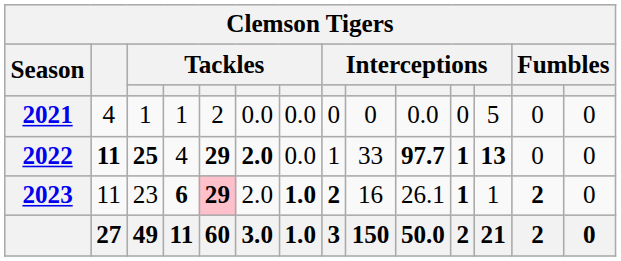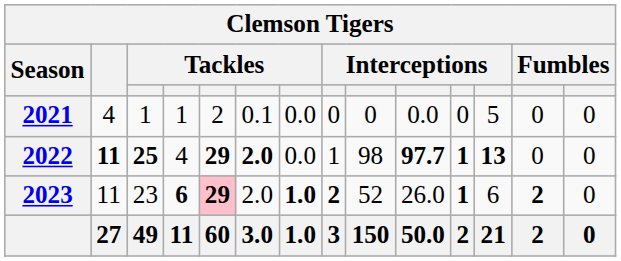(257, 115) 0.0 -> (257, 115) 0.1
(370, 155) 33 -> (370, 155) 98
(370, 195) 16 -> (370, 195) 52
(423, 195) 26.1 -> (423, 195) 26.0
(493, 195) 1 -> (493, 195) 6
